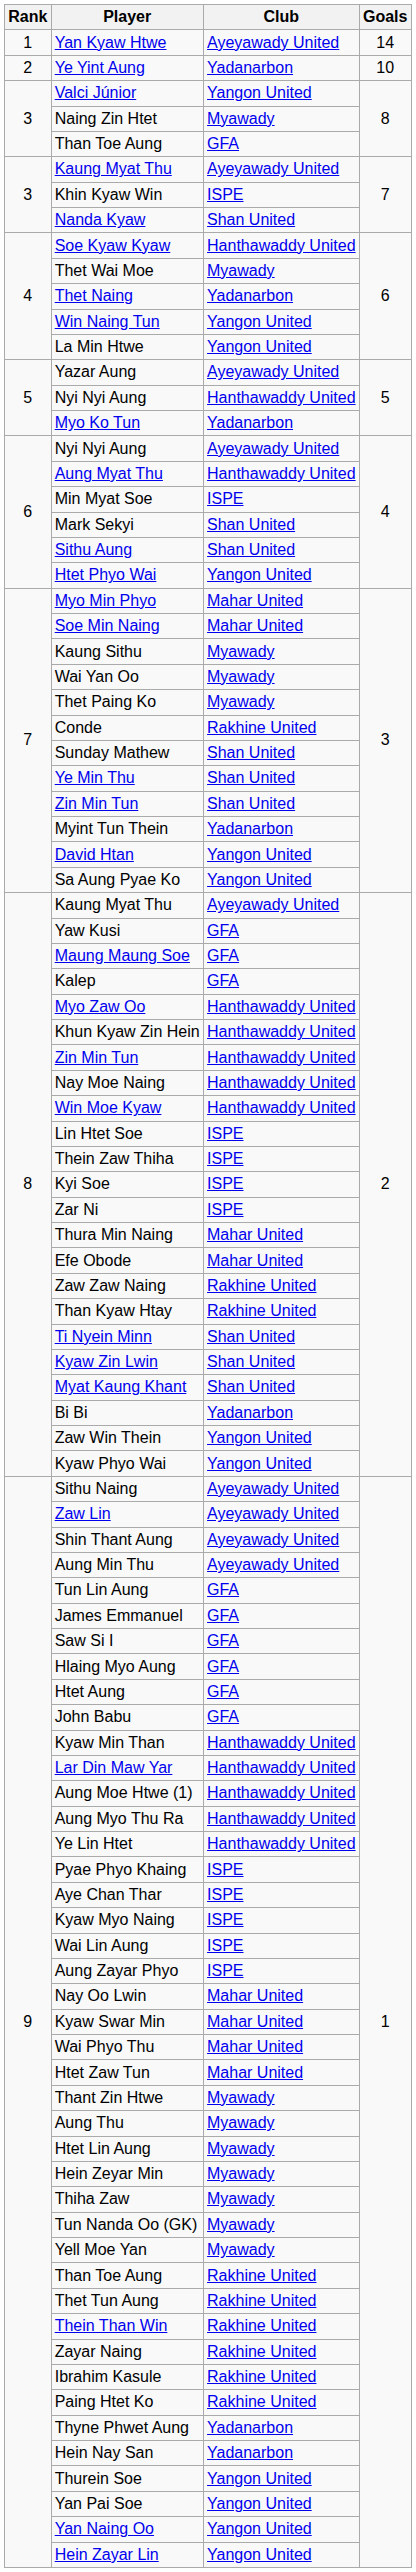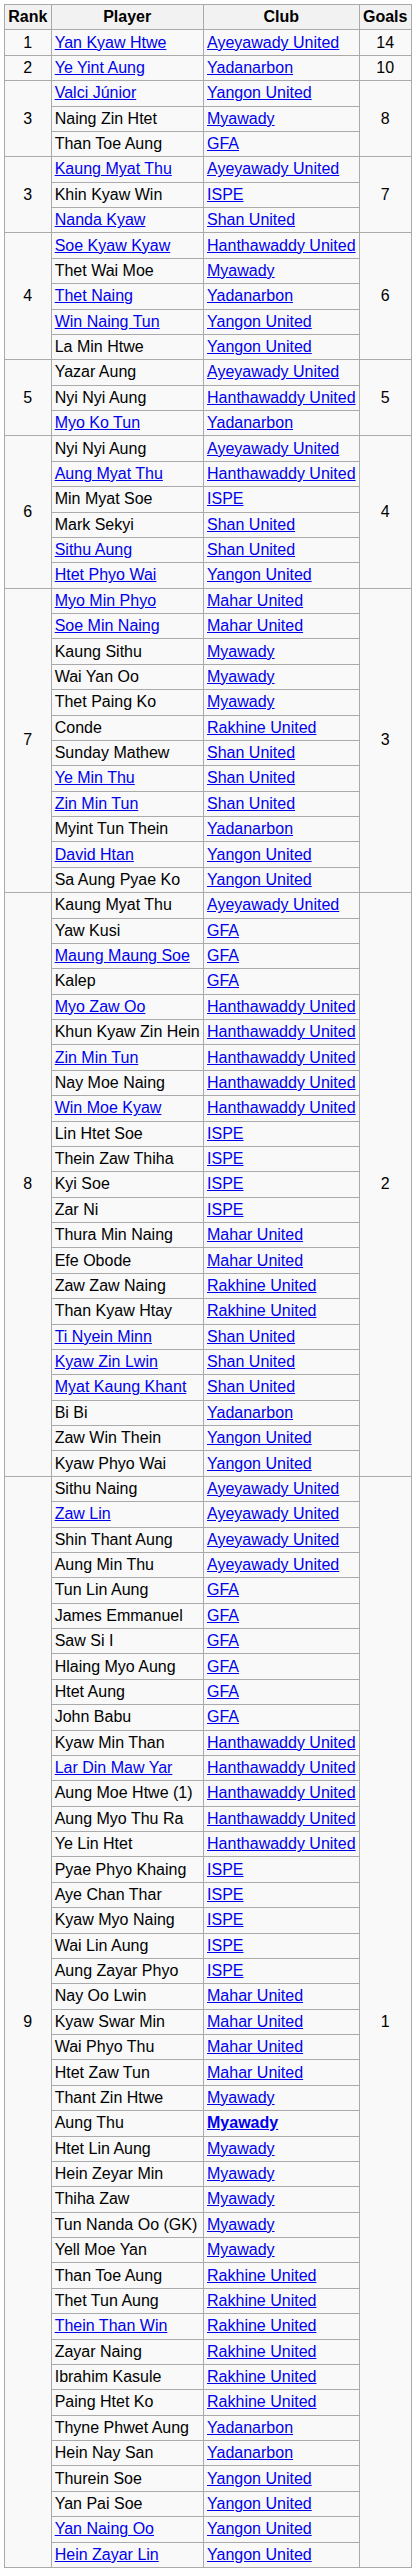(241, 2123) normal -> (243, 2123) bold
